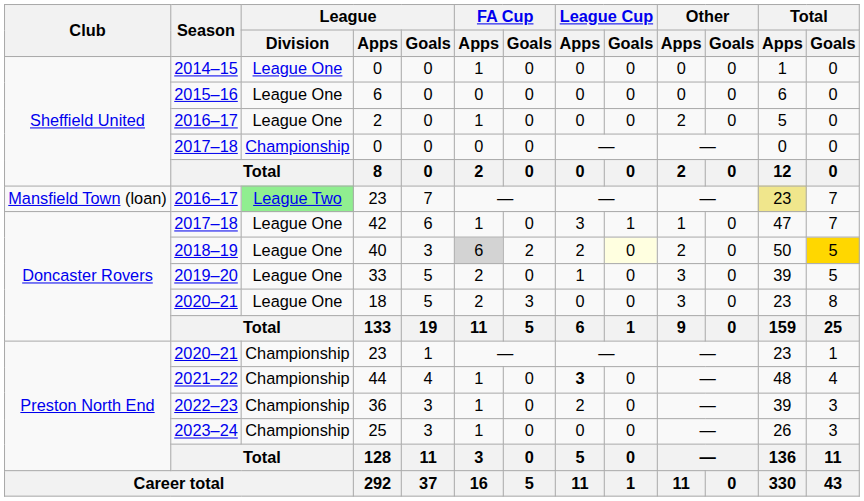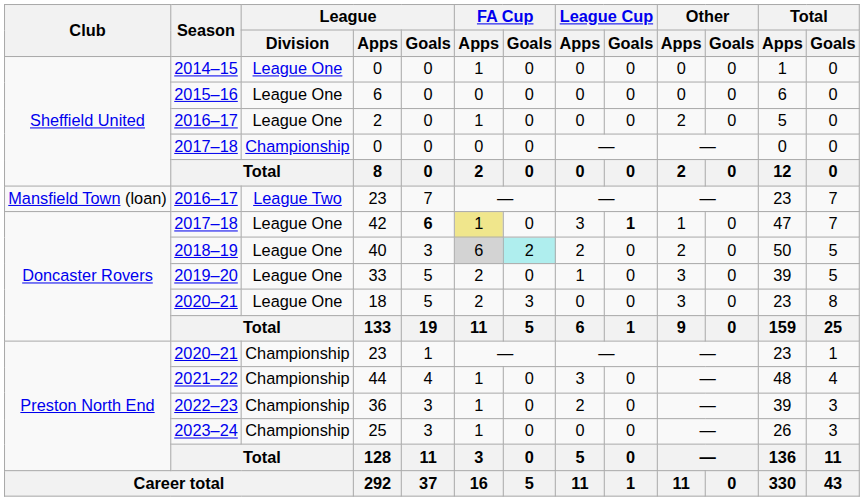(297, 198) lightgreen background -> (297, 198) no background
(782, 198) khaki background -> (782, 198) no background
(428, 224) normal -> (428, 224) bold
(479, 224) no background -> (479, 224) khaki background
(631, 224) normal -> (631, 224) bold
(529, 250) no background -> (529, 250) paleturquoise background
(631, 250) lightyellow background -> (631, 250) no background
(833, 250) gold background -> (833, 250) no background
(580, 379) bold -> (580, 379) normal
